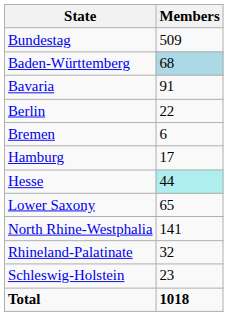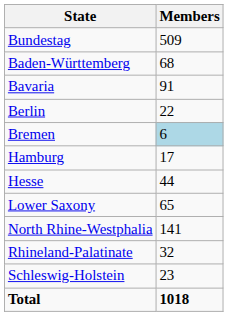(167, 63) lightblue background -> (167, 63) no background
(163, 134) no background -> (163, 134) lightblue background
(167, 181) paleturquoise background -> (167, 181) no background
